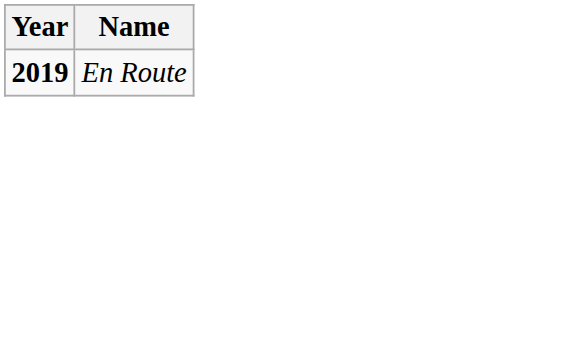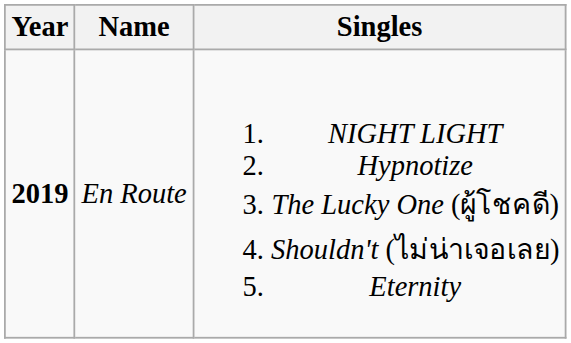+ column: (380, 27)
